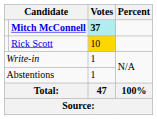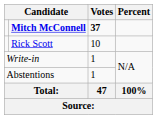(95, 28) paleturquoise background -> (95, 28) no background
(95, 43) gold background -> (95, 43) no background
